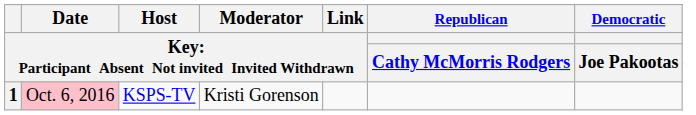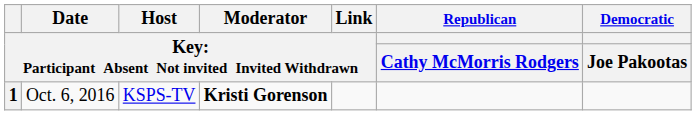(70, 95) pink background -> (70, 95) no background
(261, 95) normal -> (266, 95) bold
